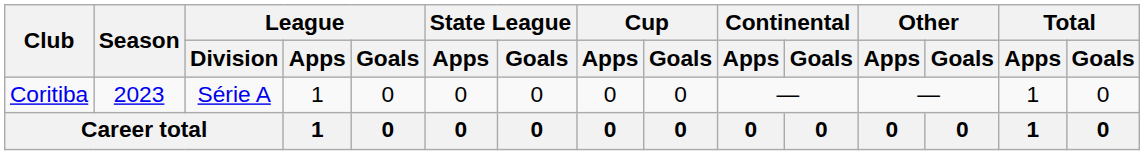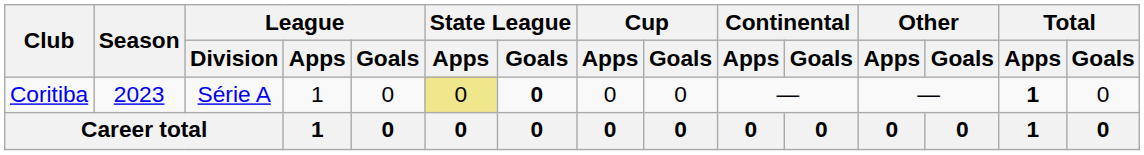(461, 94) no background -> (461, 94) khaki background
(537, 94) normal -> (537, 94) bold
(1033, 94) normal -> (1033, 94) bold
